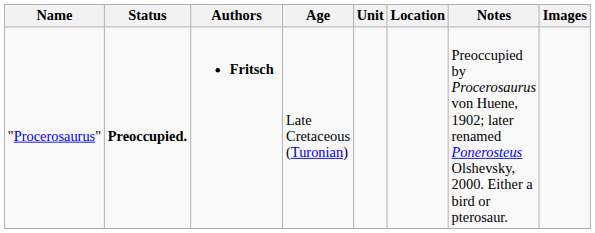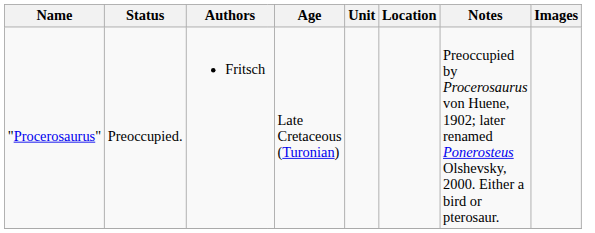(147, 135) bold -> (145, 135) normal
(234, 69) bold -> (227, 69) normal
